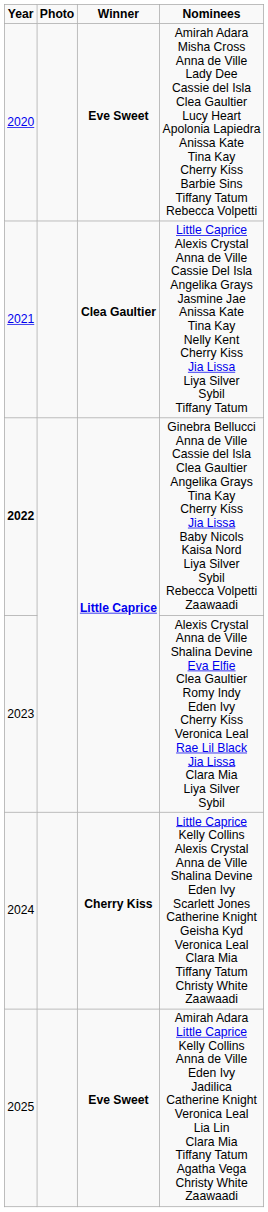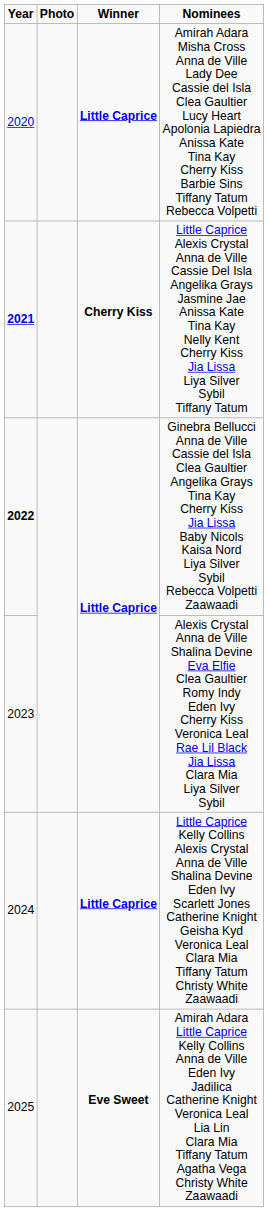(118, 115) Eve Sweet -> (118, 115) Little Caprice
(21, 319) normal -> (21, 319) bold
(118, 312) Clea Gaultier -> (118, 312) Cherry Kiss
(118, 904) Cherry Kiss -> (118, 904) Little Caprice
